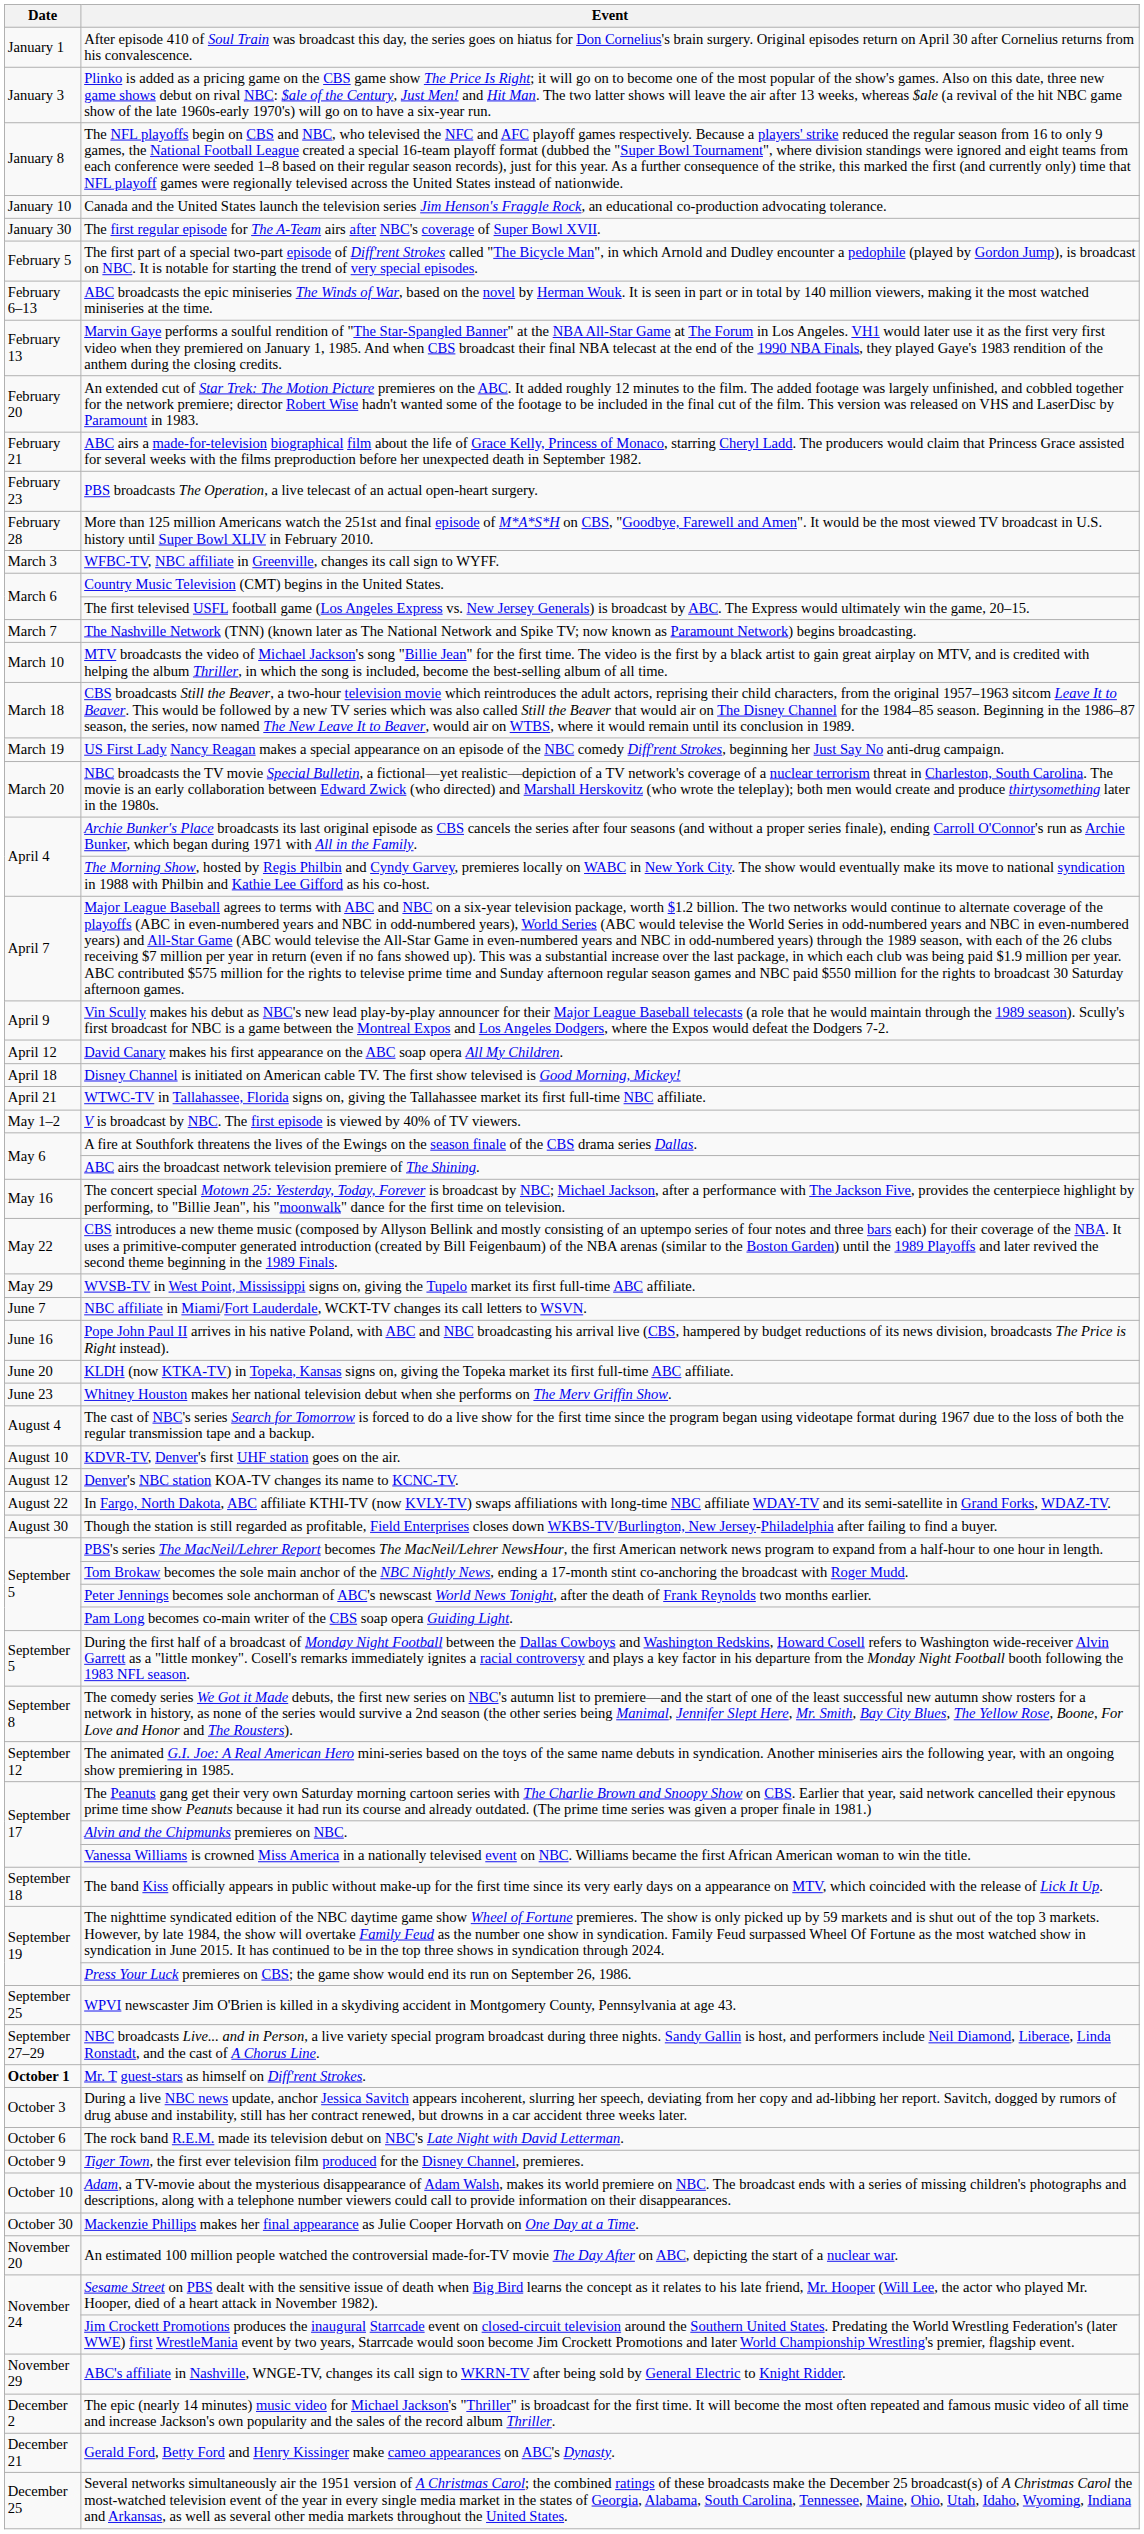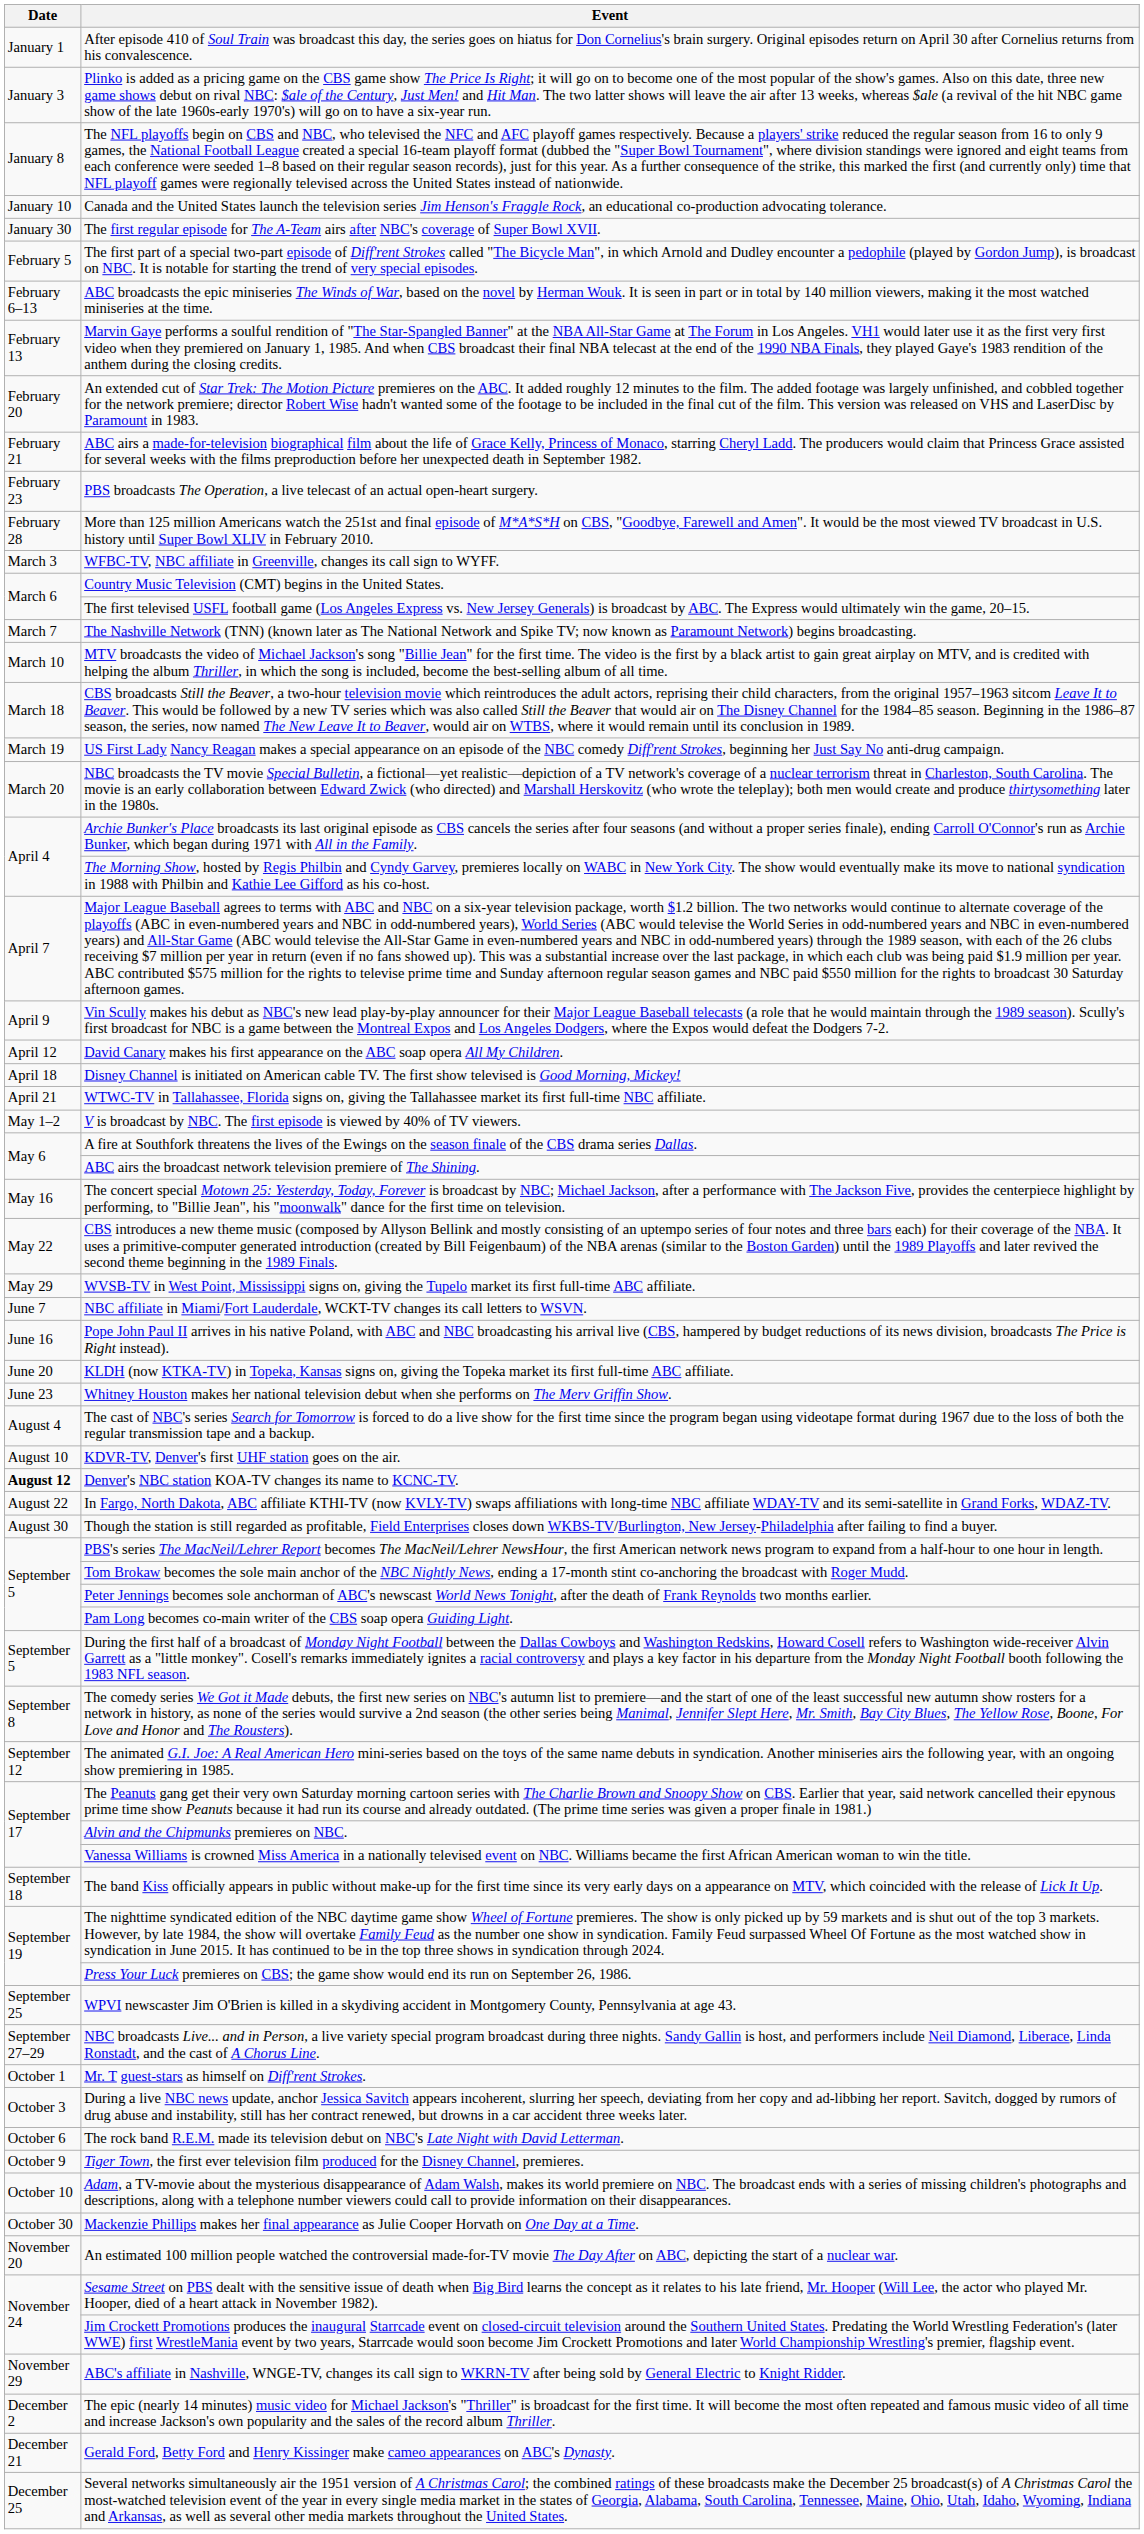(38, 1480) normal -> (39, 1480) bold
(39, 2076) bold -> (37, 2076) normal
